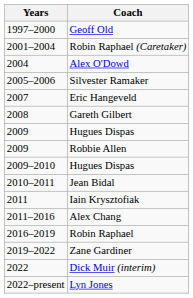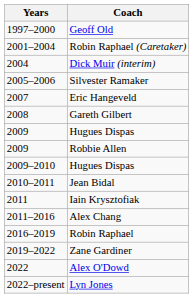(99, 64) Alex O'Dowd -> (112, 64) Dick Muir (interim)
(112, 268) Dick Muir (interim) -> (99, 268) Alex O'Dowd
